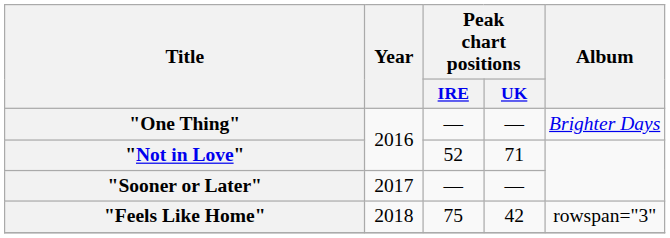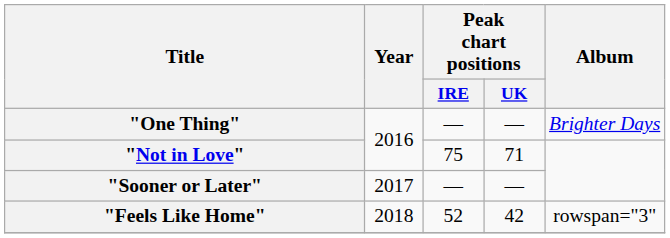(453, 154) 52 -> (453, 154) 75
(453, 216) 75 -> (453, 216) 52
